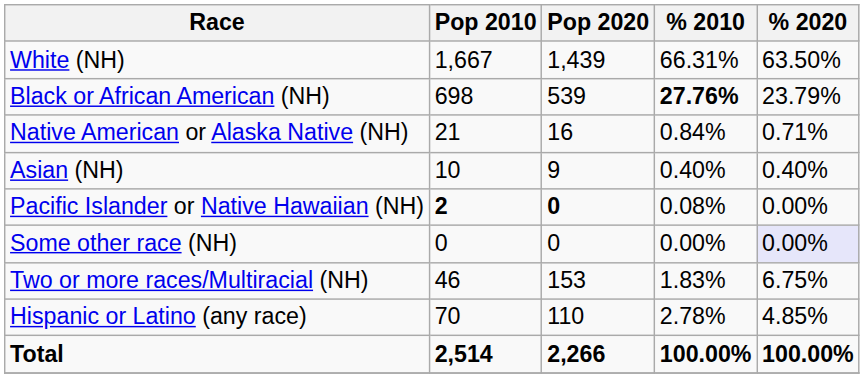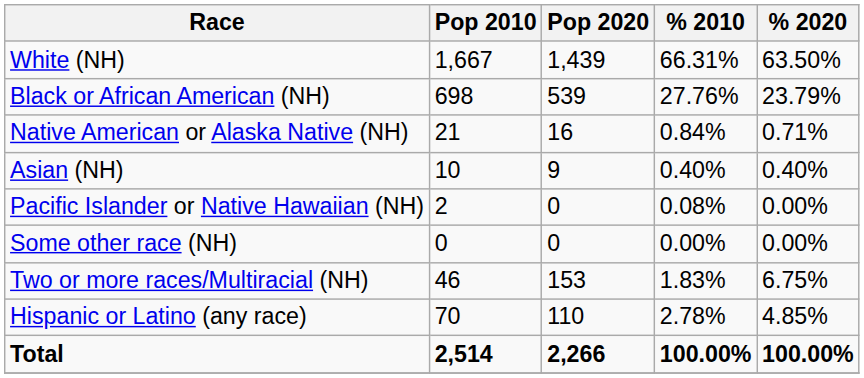(699, 96) bold -> (699, 96) normal
(441, 206) bold -> (441, 206) normal
(554, 206) bold -> (554, 206) normal
(795, 243) lavender background -> (795, 243) no background
